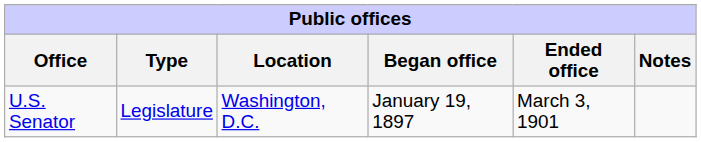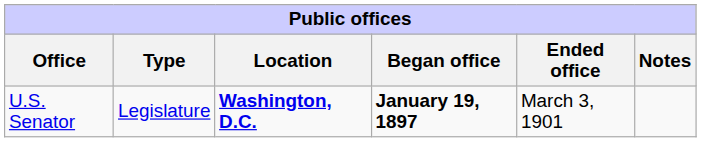(274, 111) normal -> (275, 111) bold
(422, 111) normal -> (427, 111) bold
